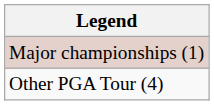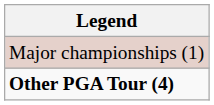(86, 84) normal -> (92, 84) bold
